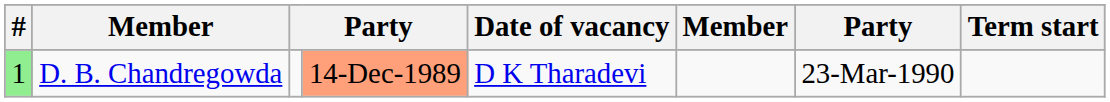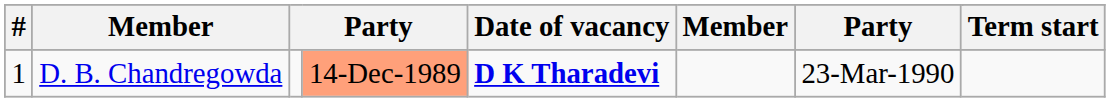(19, 73) lightgreen background -> (19, 73) no background
(560, 73) normal -> (567, 73) bold
